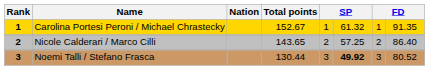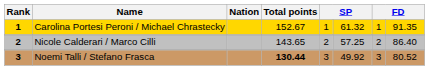(290, 57) normal -> (290, 57) bold
(352, 57) bold -> (352, 57) normal
